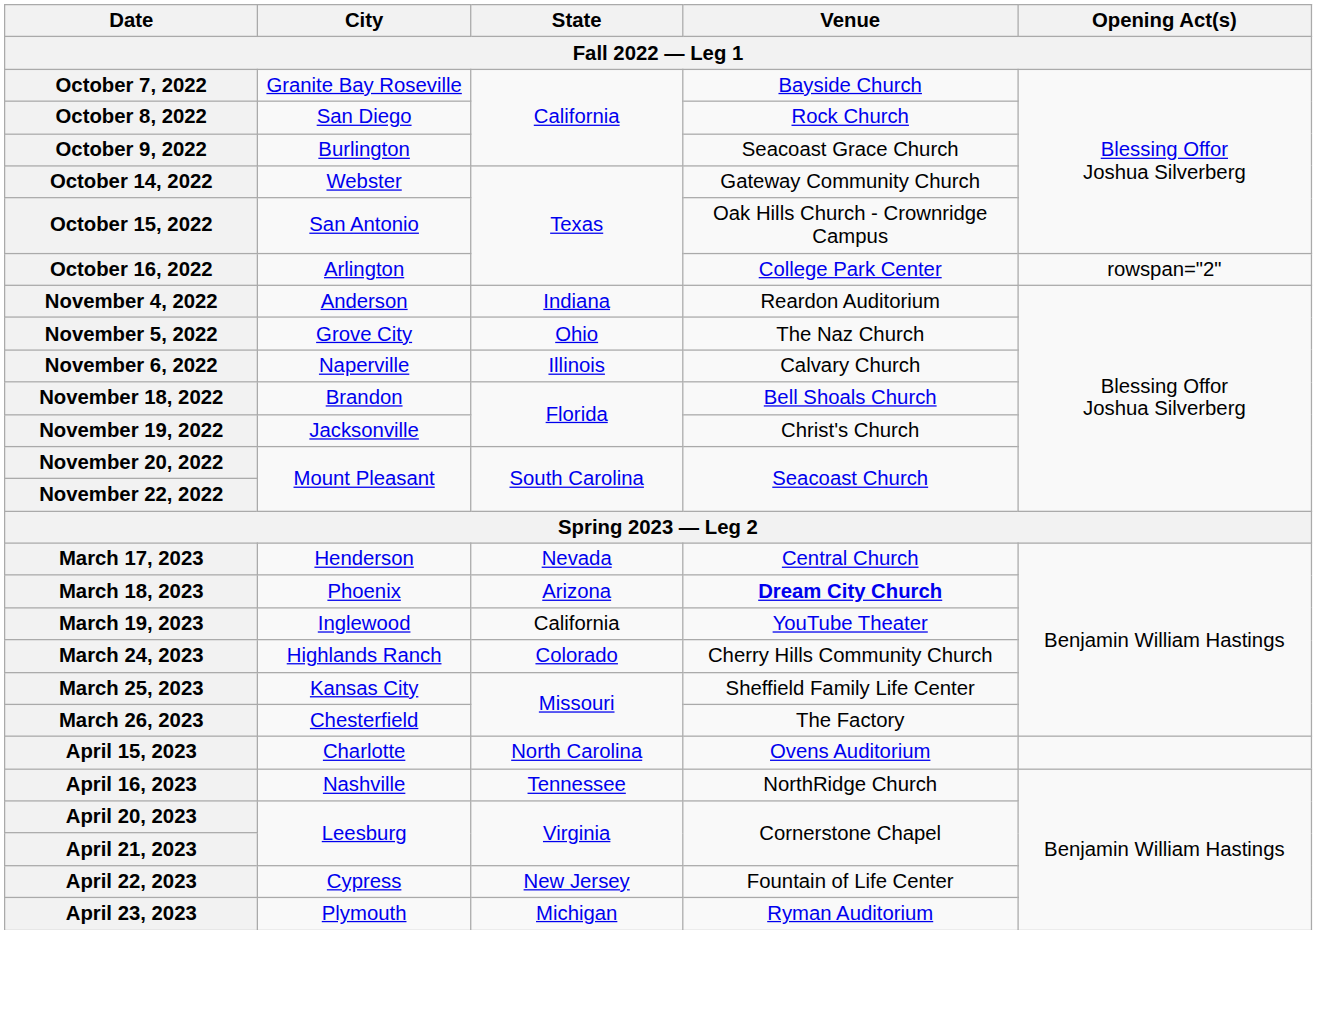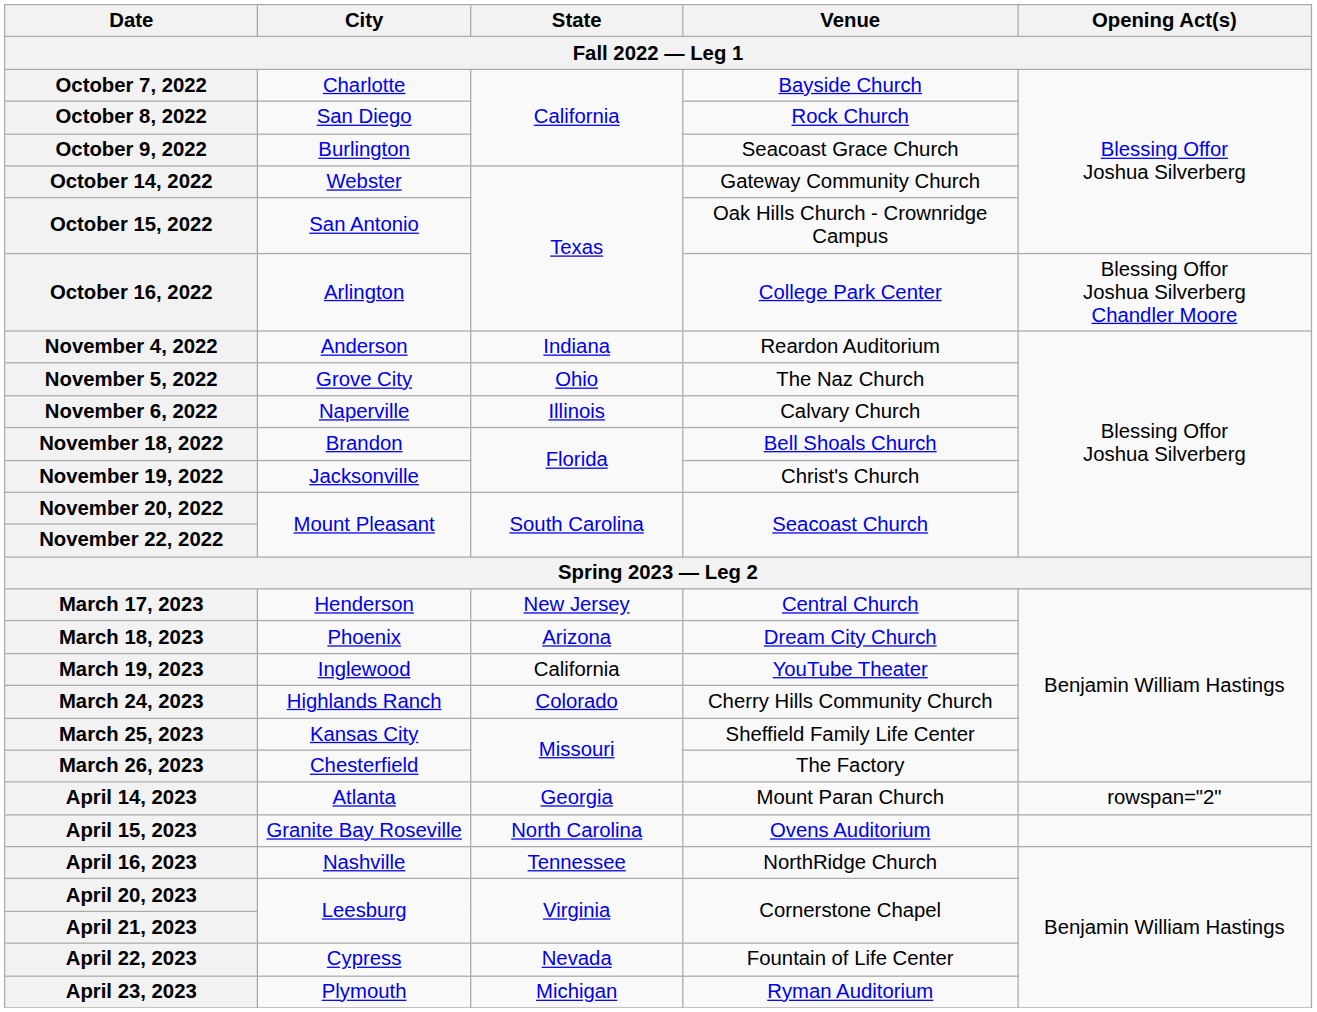(364, 85) Granite Bay Roseville -> (364, 85) Charlotte
(1164, 269) rowspan="2" -> (1164, 291) Blessing Offor Joshua Silverberg Chandler Moore
(577, 559) Nevada -> (577, 604) New Jersey
(850, 591) bold -> (850, 637) normal
+ row: (131, 798)
(364, 752) Charlotte -> (364, 830) Granite Bay Roseville
(577, 881) New Jersey -> (577, 959) Nevada
